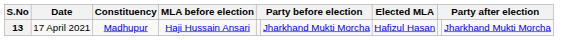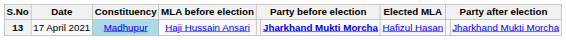(126, 27) no background -> (126, 27) lightblue background
(316, 27) normal -> (320, 27) bold
